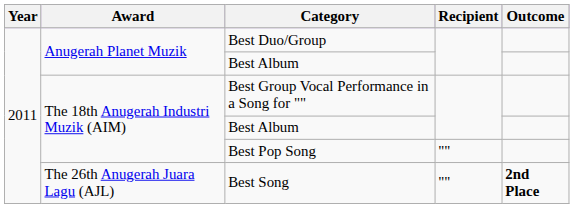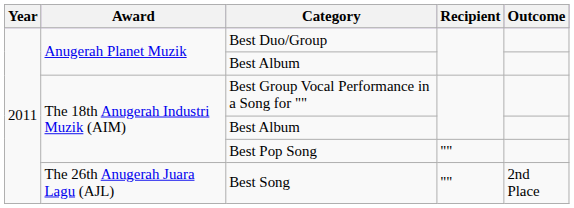(522, 183) bold -> (524, 183) normal
